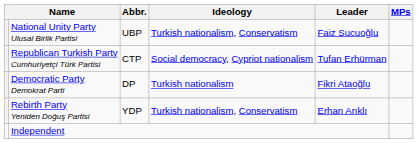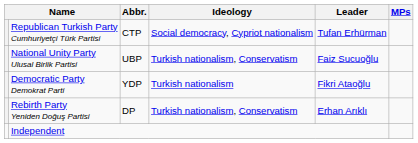rows swapped: (53, 32) <-> (64, 58)
(129, 84) DP -> (132, 84) YDP
(132, 110) YDP -> (129, 110) DP
